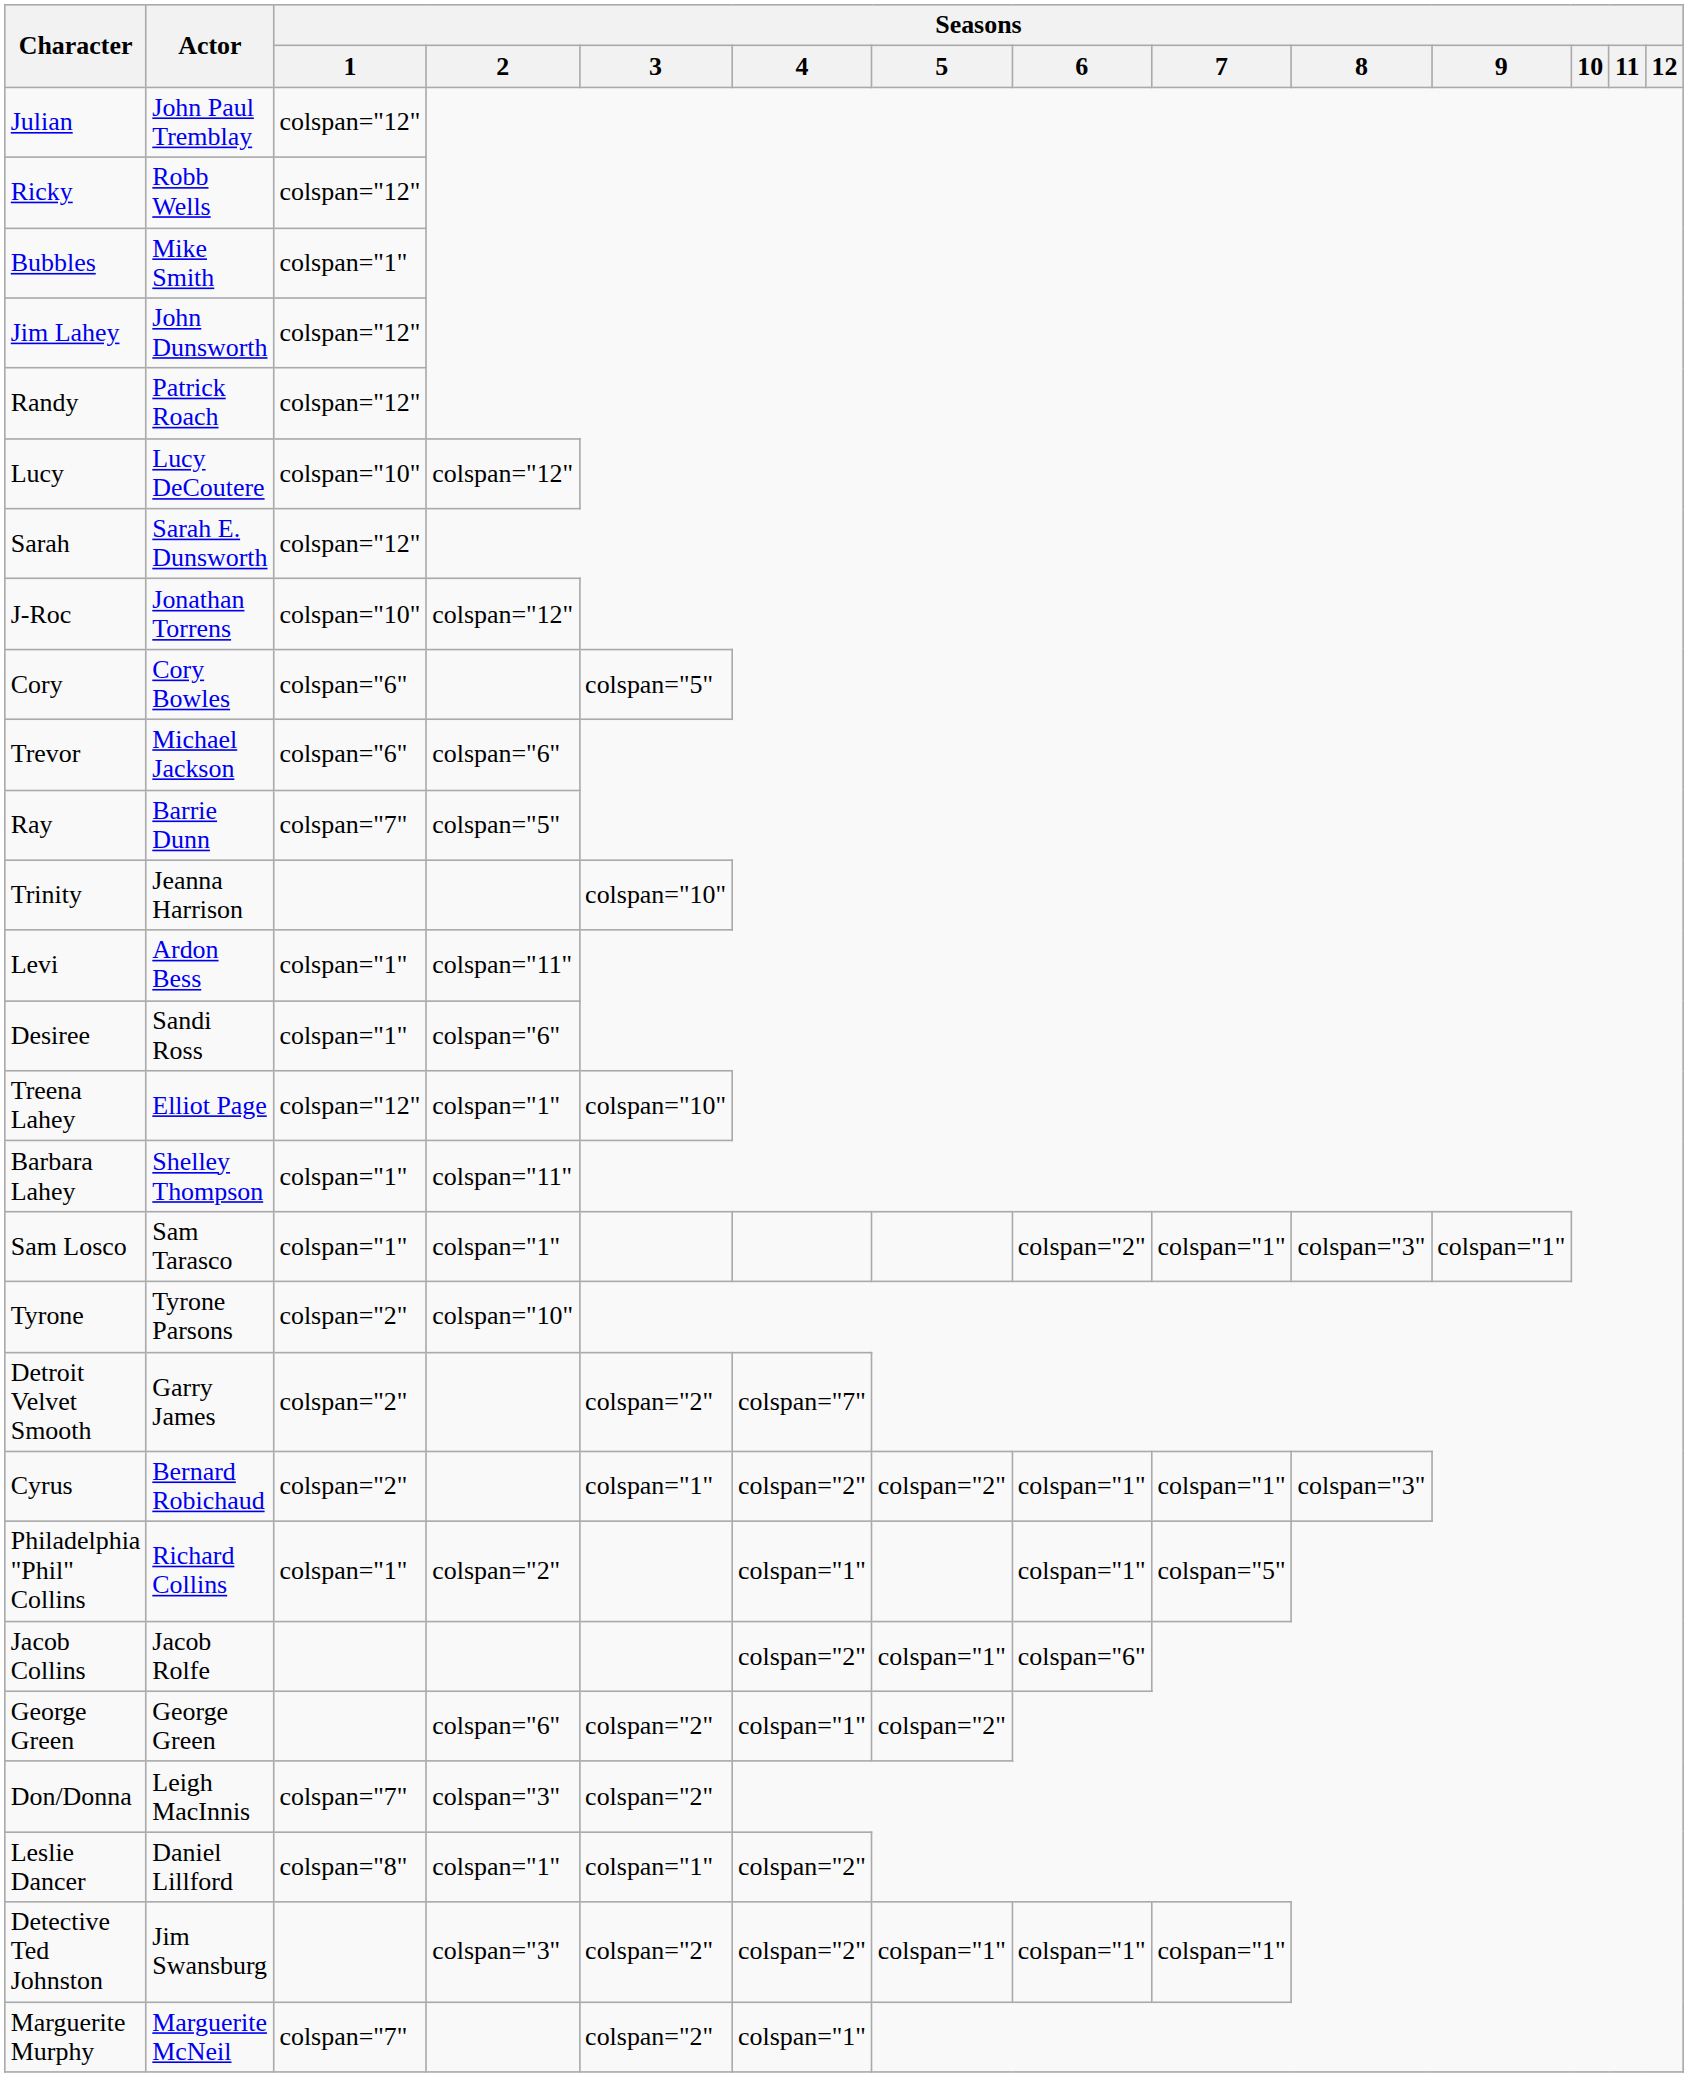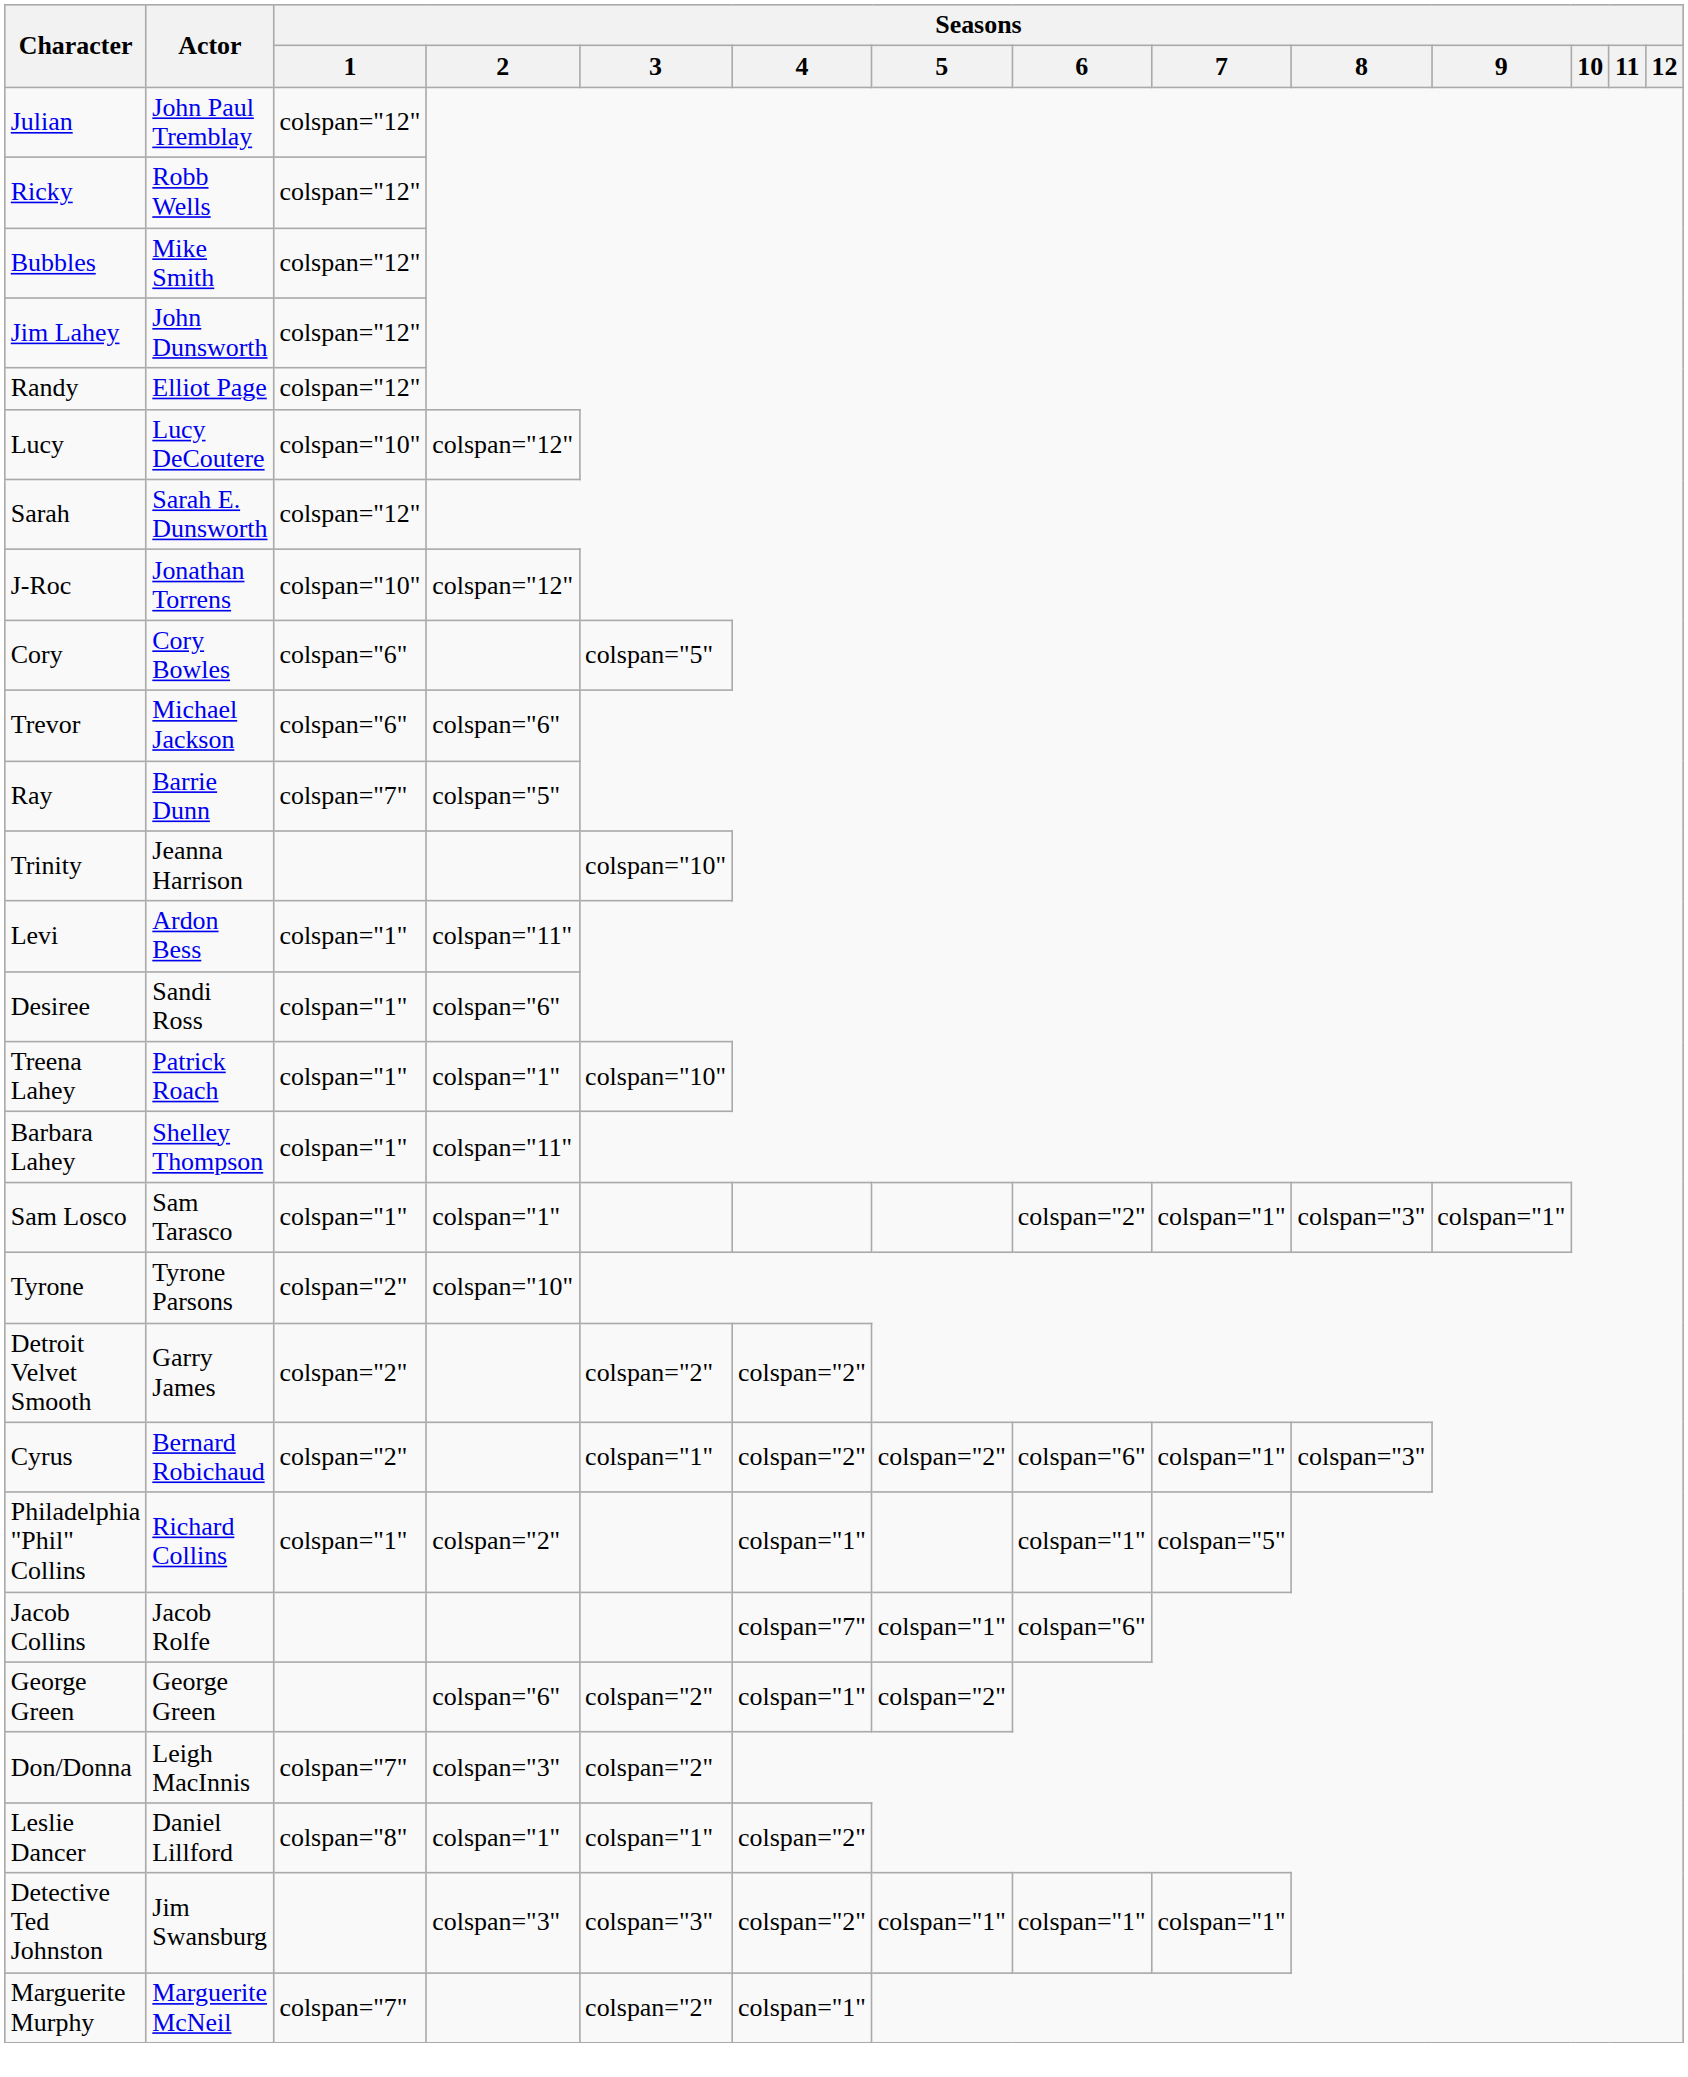(343, 262) colspan="1" -> (350, 262) colspan="12"
(189, 402) Patrick Roach -> (210, 388) Elliot Page
(210, 1105) Elliot Page -> (189, 1076) Patrick Roach
(350, 1105) colspan="12" -> (343, 1076) colspan="1"
(802, 1401) colspan="7" -> (802, 1372) colspan="2"
(1082, 1486) colspan="1" -> (1082, 1456) colspan="6"
(802, 1655) colspan="2" -> (802, 1626) colspan="7"
(649, 1951) colspan="2" -> (649, 1922) colspan="3"
